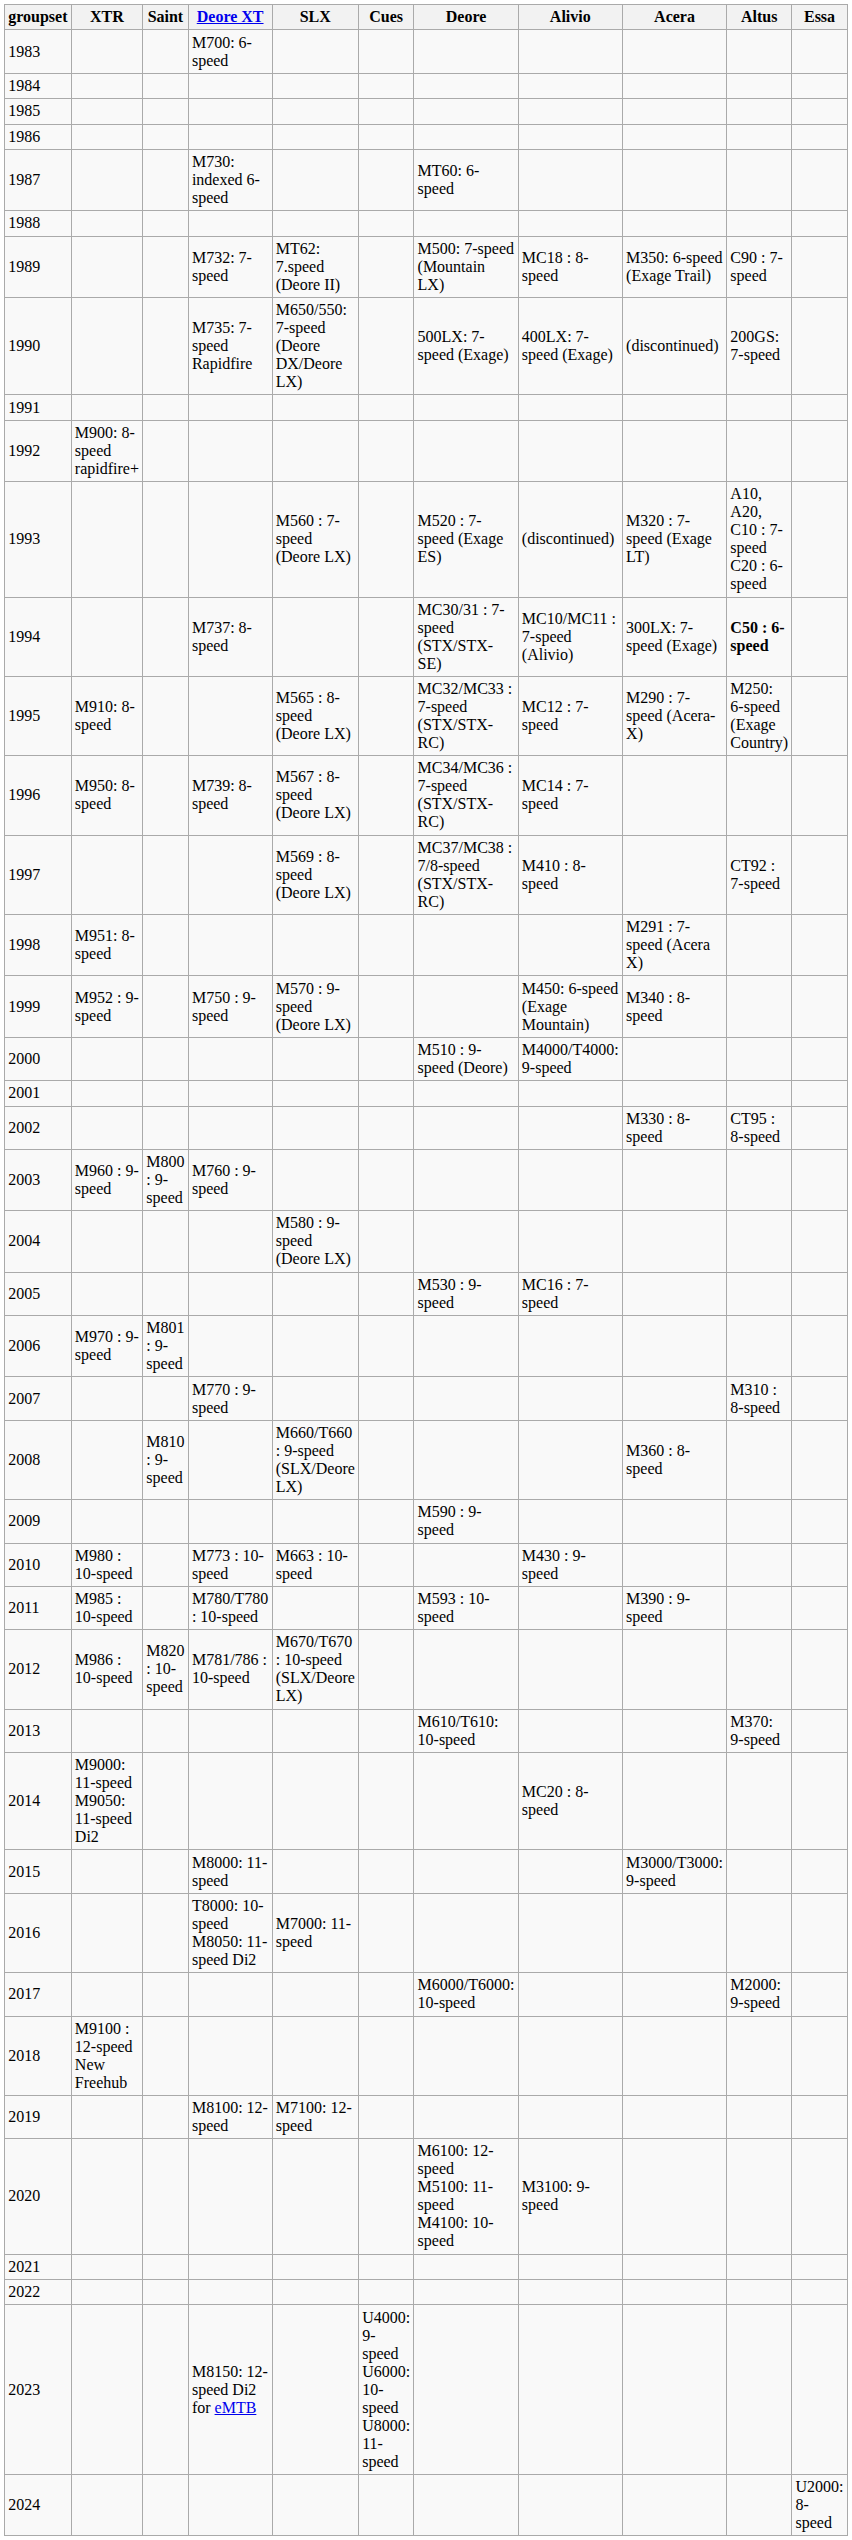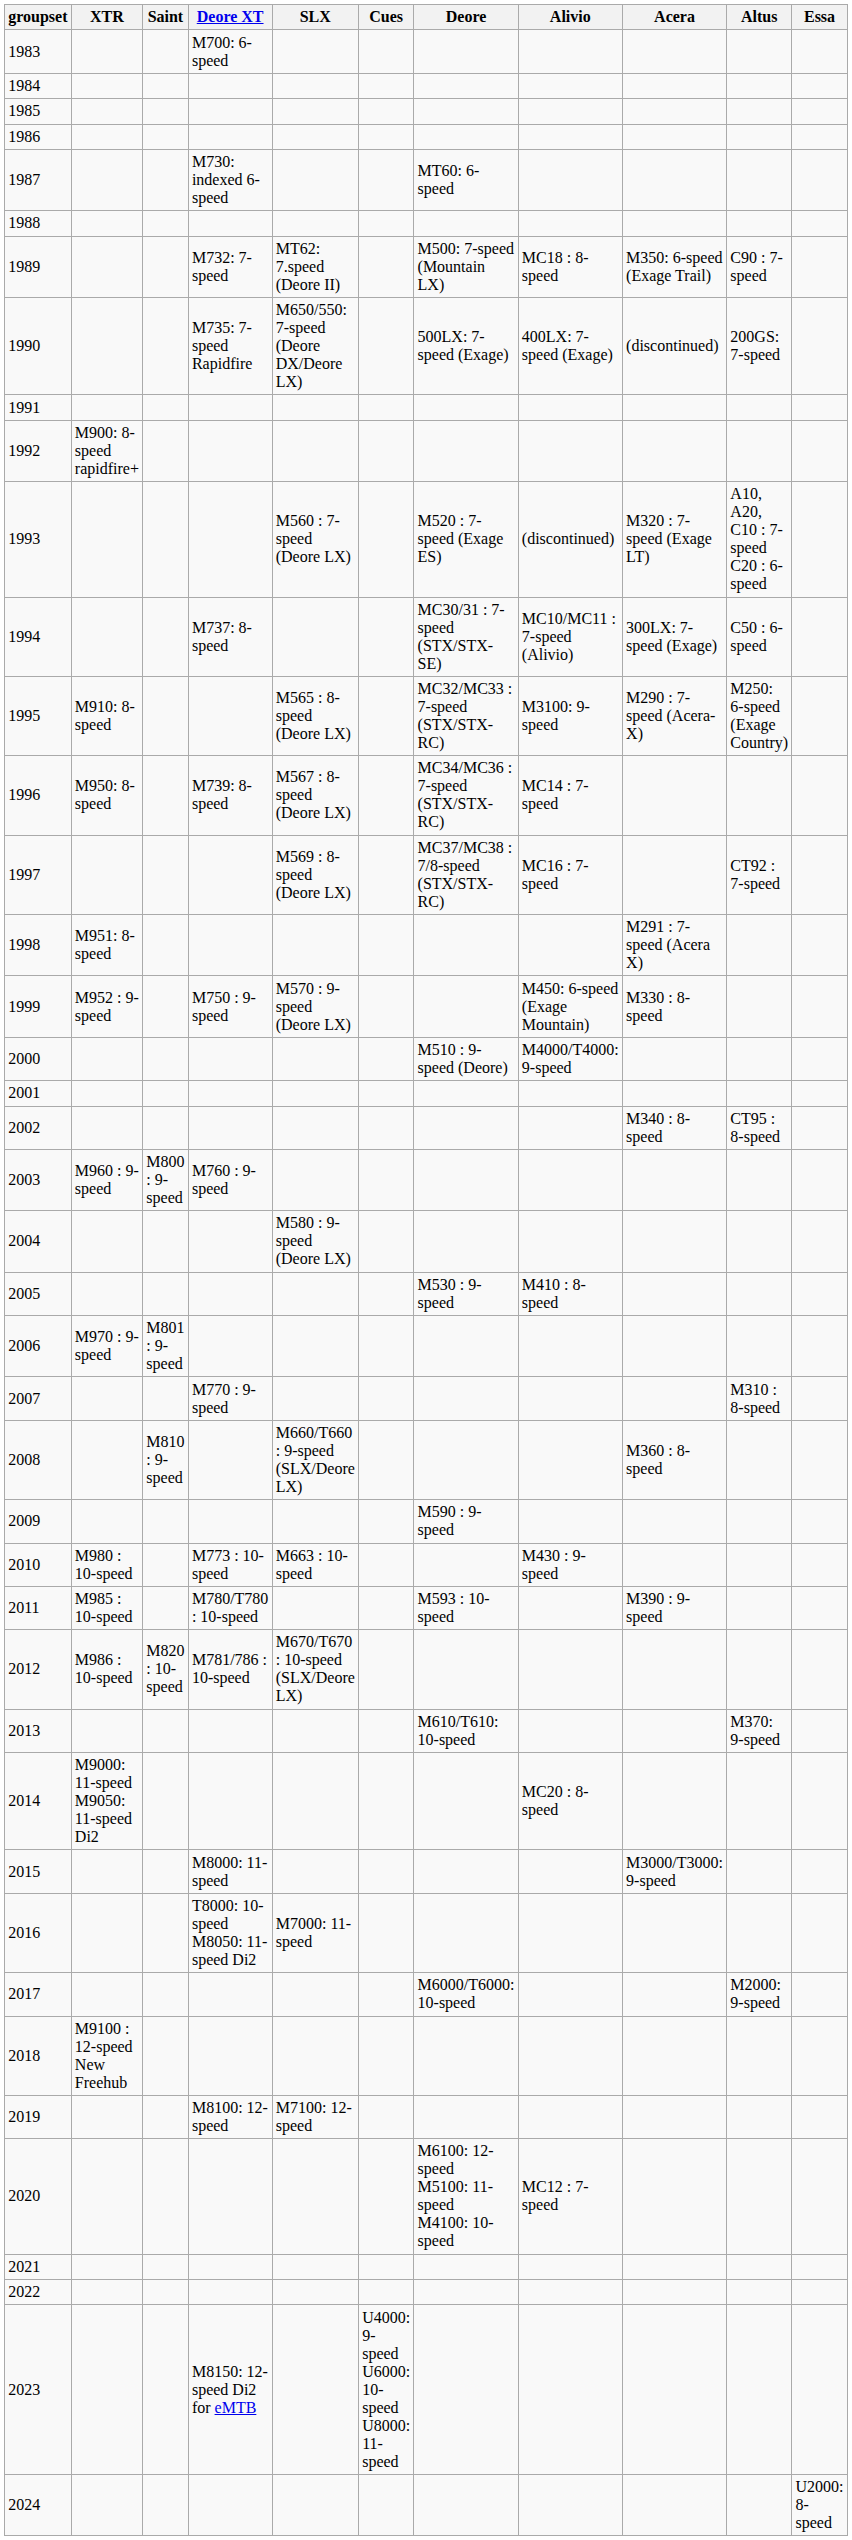(757, 636) bold -> (757, 636) normal
(555, 716) MC12 : 7-speed -> (556, 716) M3100: 9-speed
(554, 874) M410 : 8-speed -> (555, 874) MC16 : 7-speed
(658, 1006) M340 : 8-speed -> (658, 1006) M330 : 8-speed
(658, 1127) M330 : 8-speed -> (658, 1127) M340 : 8-speed
(555, 1293) MC16 : 7-speed -> (554, 1293) M410 : 8-speed
(556, 2196) M3100: 9-speed -> (555, 2196) MC12 : 7-speed
